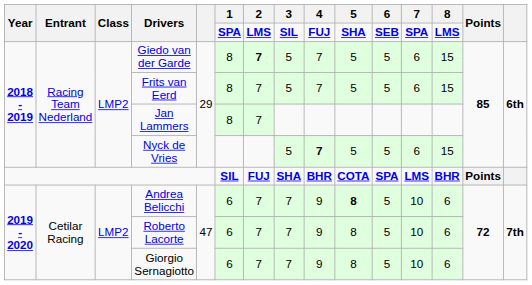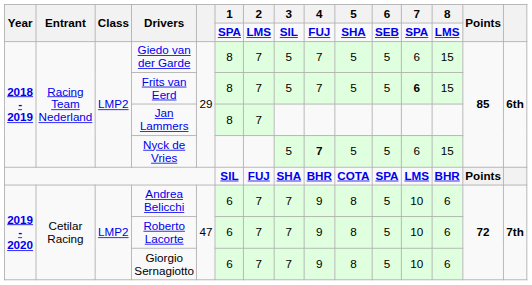(259, 57) bold -> (259, 57) normal
(417, 89) normal -> (417, 89) bold
(353, 201) bold -> (353, 201) normal
